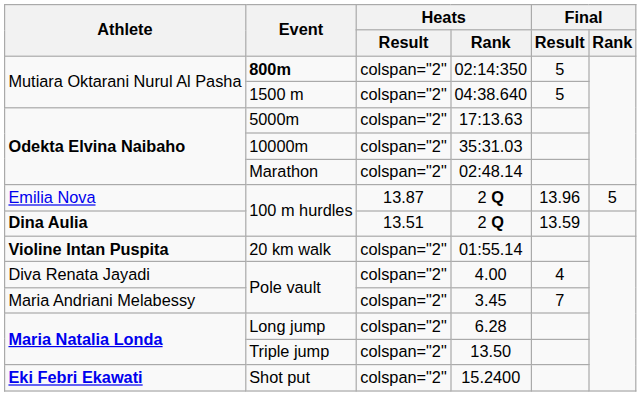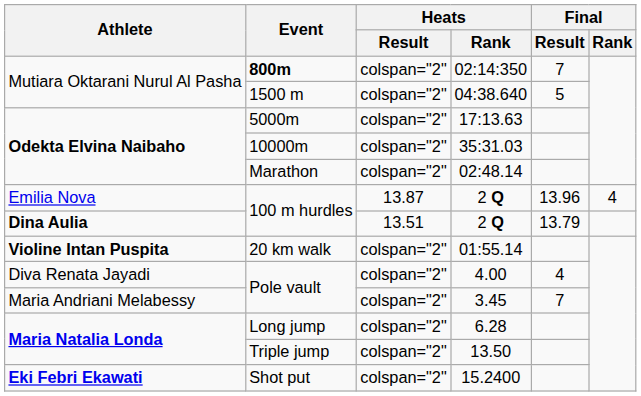(560, 69) 5 -> (560, 69) 7
(612, 197) 5 -> (612, 197) 4
(560, 223) 13.59 -> (560, 223) 13.79
